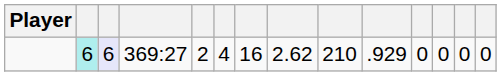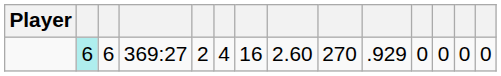(108, 53) lavender background -> (108, 53) no background
(292, 53) 2.62 -> (292, 53) 2.60
(340, 53) 210 -> (340, 53) 270
